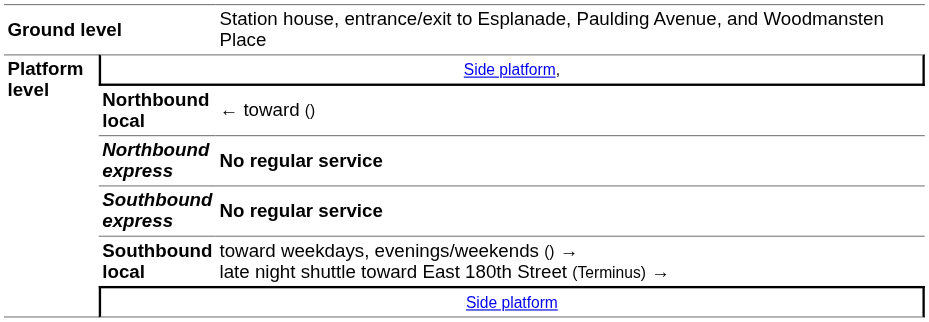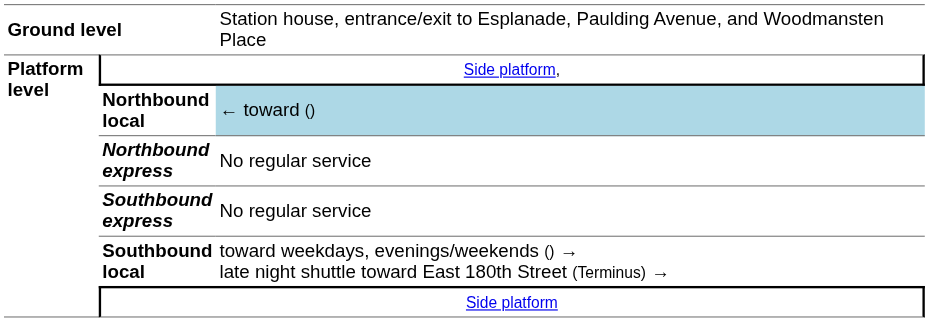(267, 110) no background -> (267, 110) lightblue background
(301, 160) bold -> (295, 160) normal
(301, 211) bold -> (295, 211) normal
